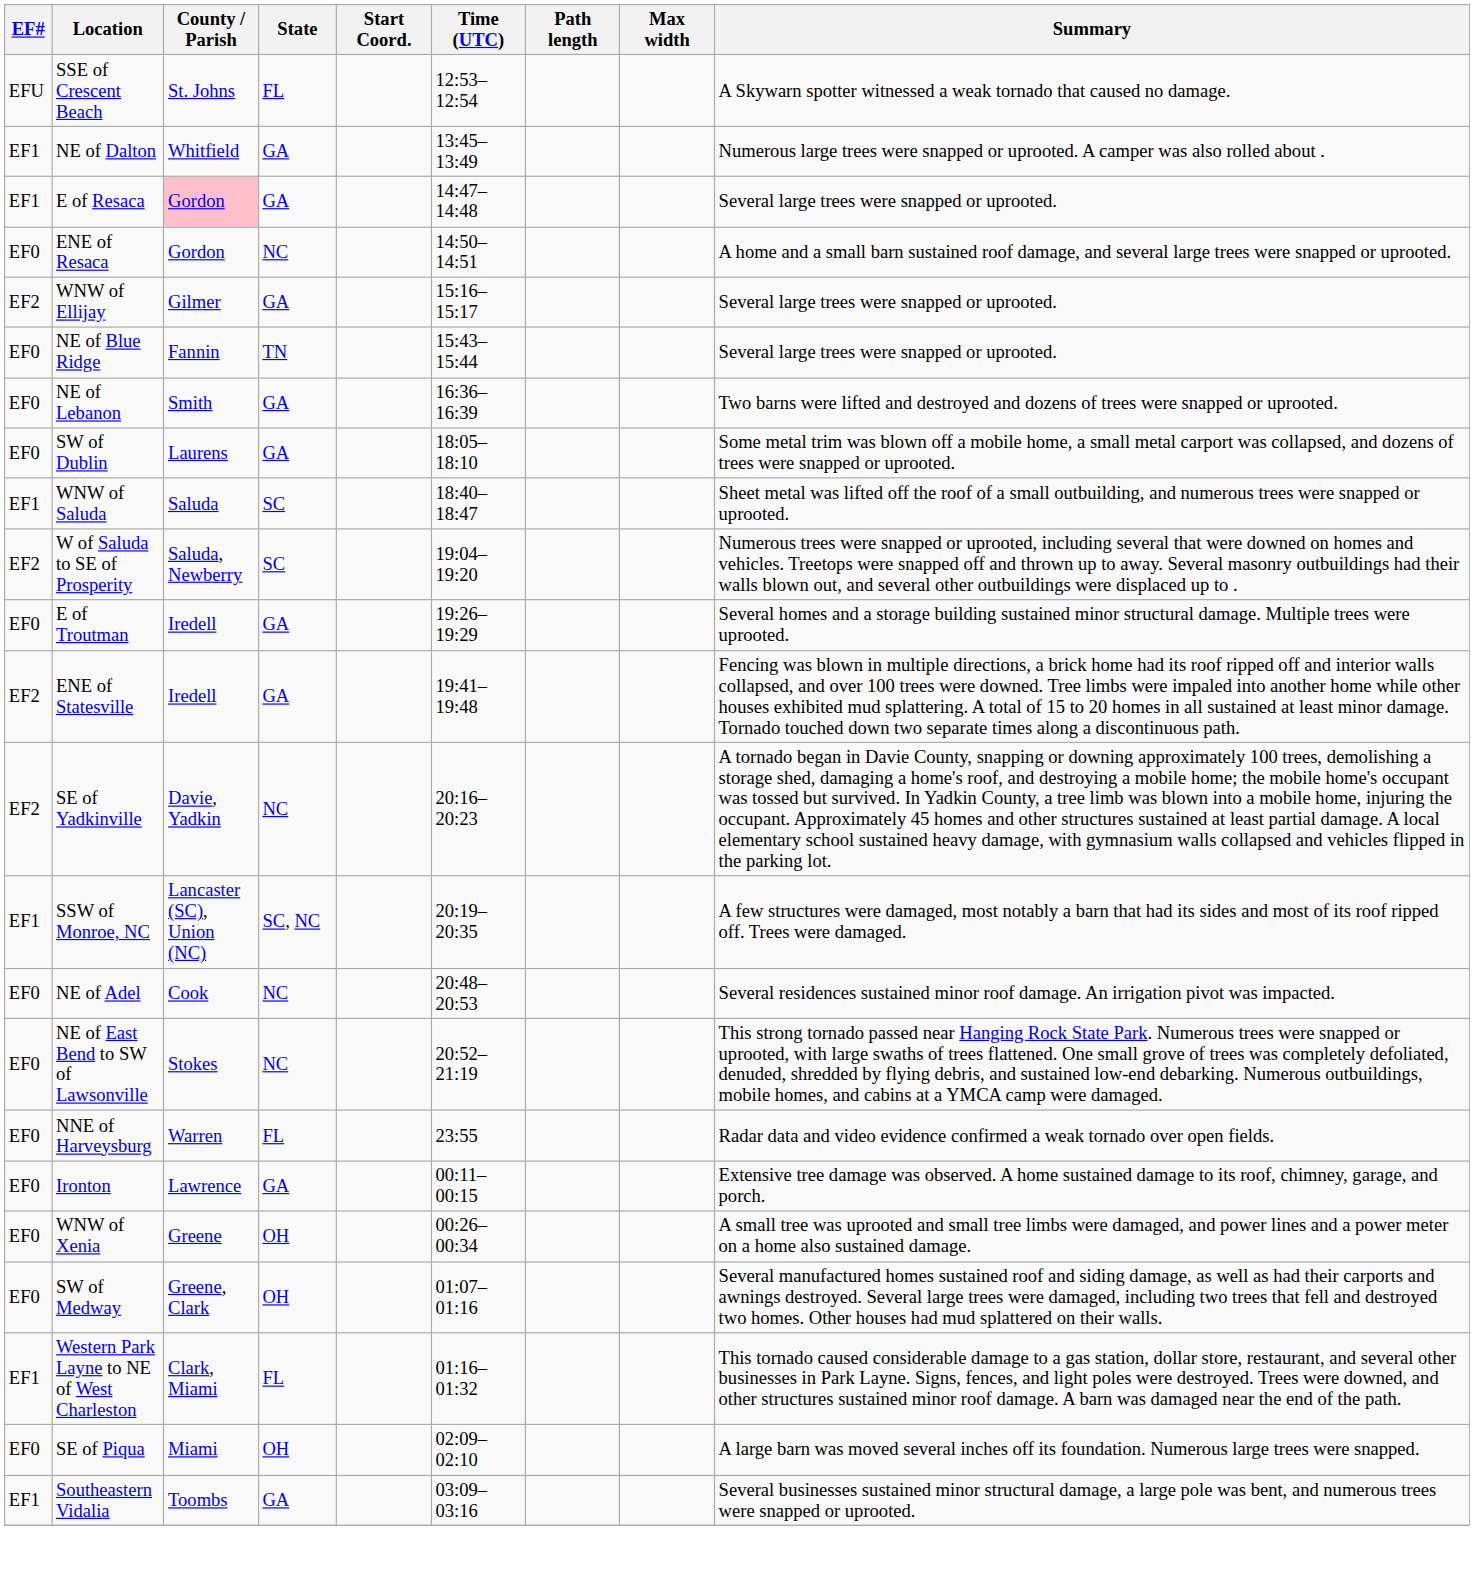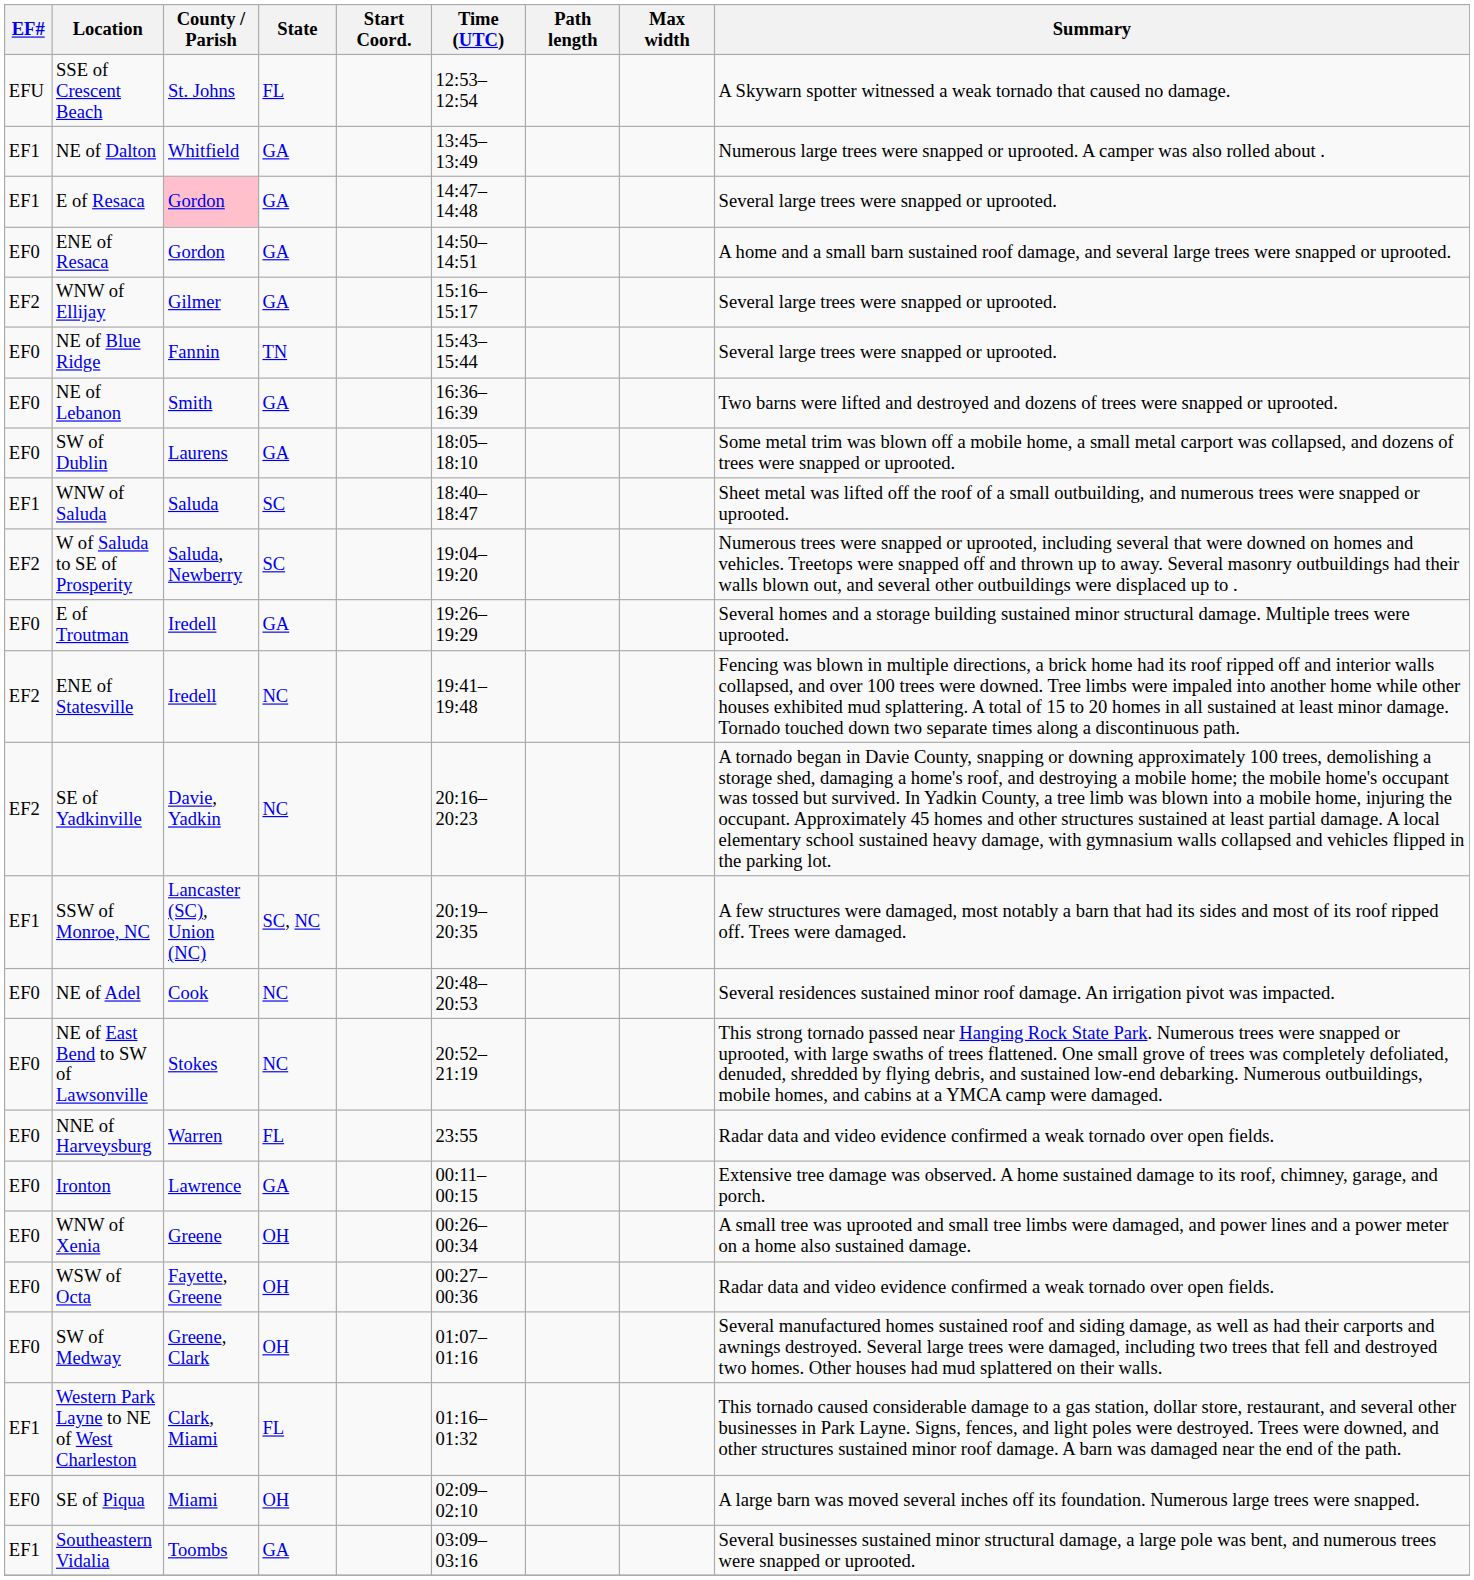(275, 251) NC -> (276, 251) GA
(276, 696) GA -> (275, 696) NC
+ row: (89, 1286)
